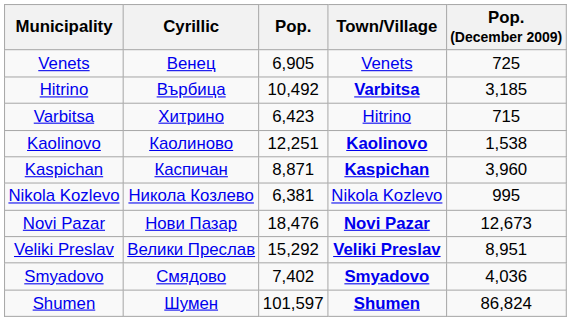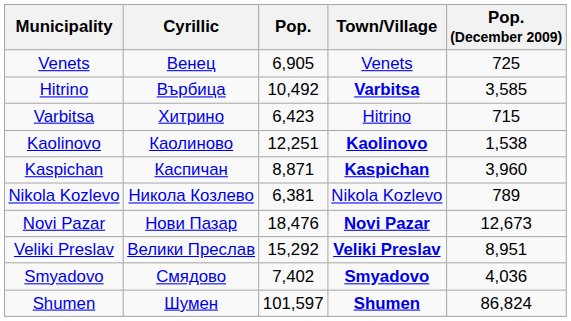(506, 90) 3,185 -> (506, 90) 3,585
(506, 196) 995 -> (506, 196) 789
